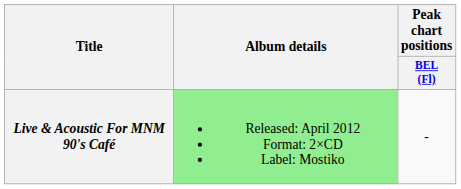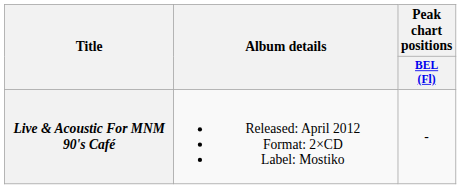(286, 144) lightgreen background -> (286, 144) no background
